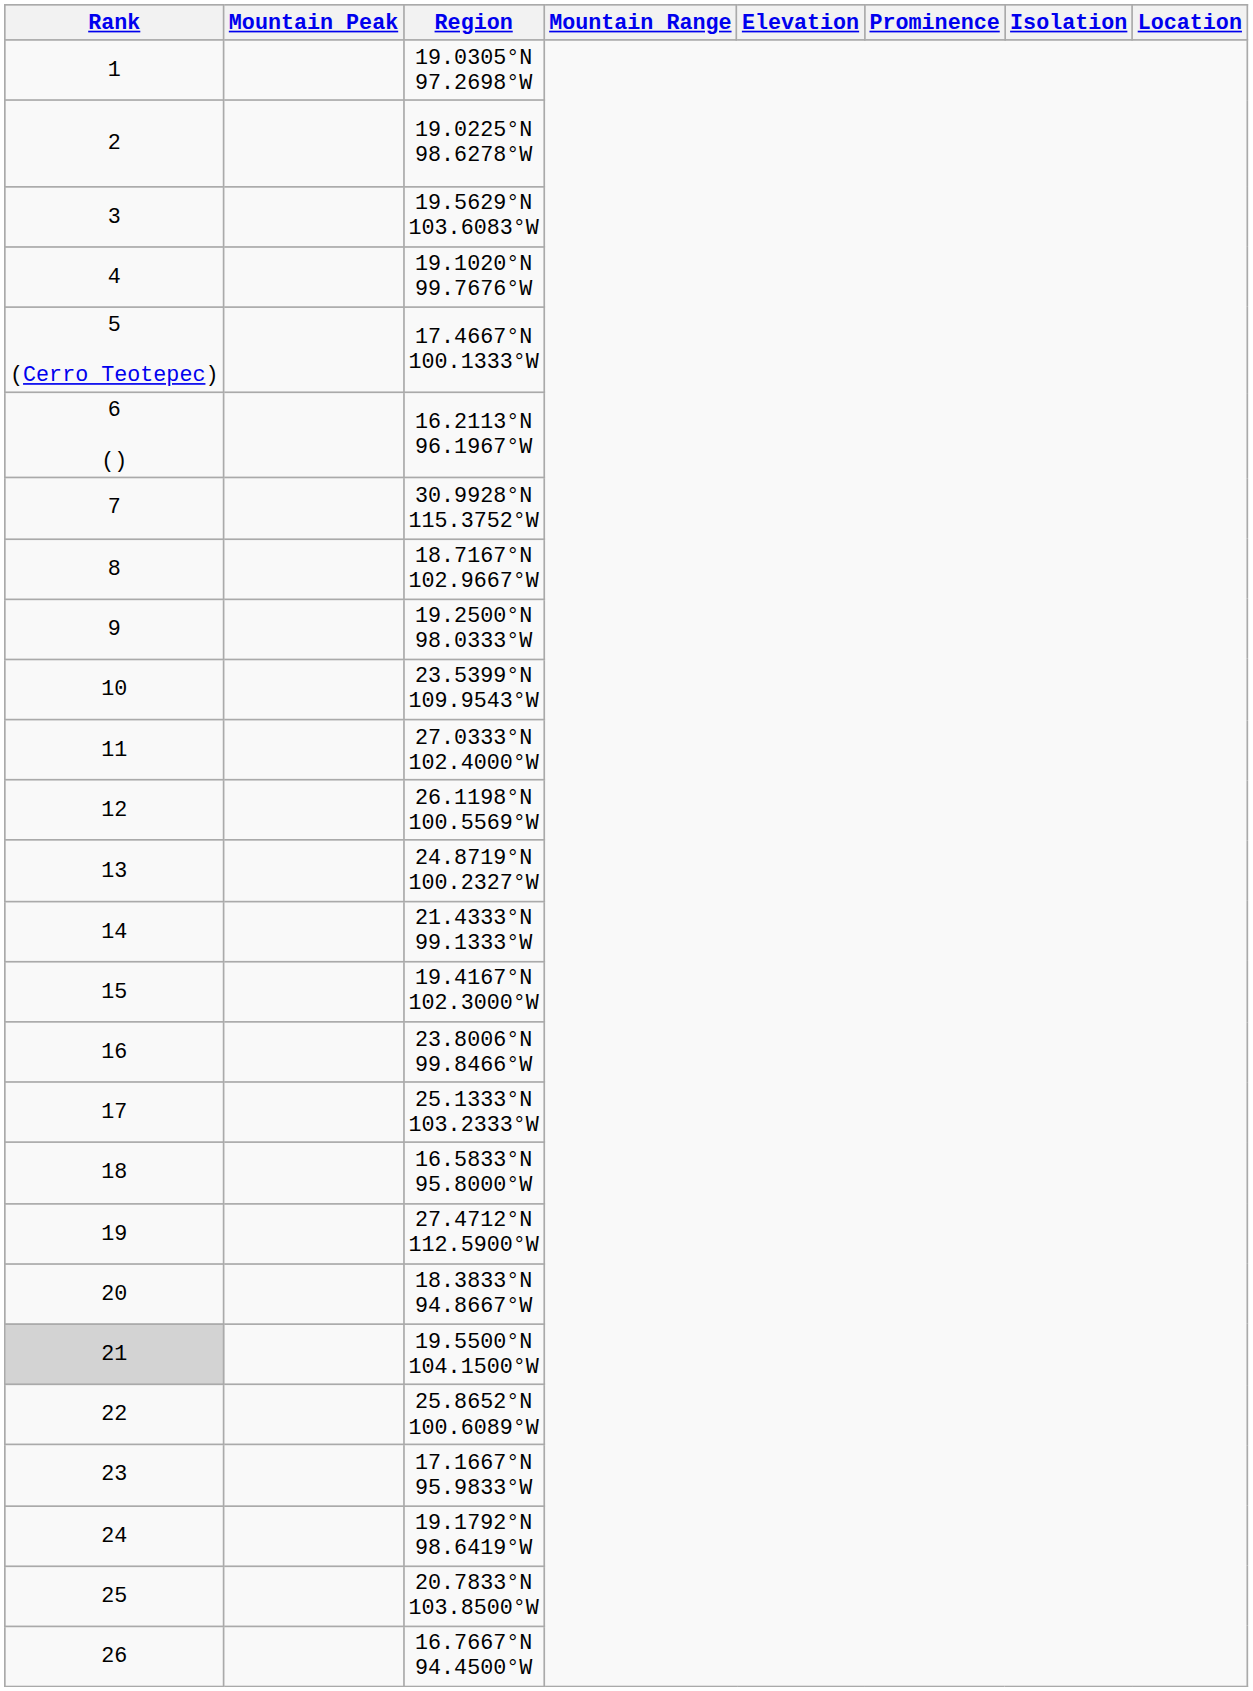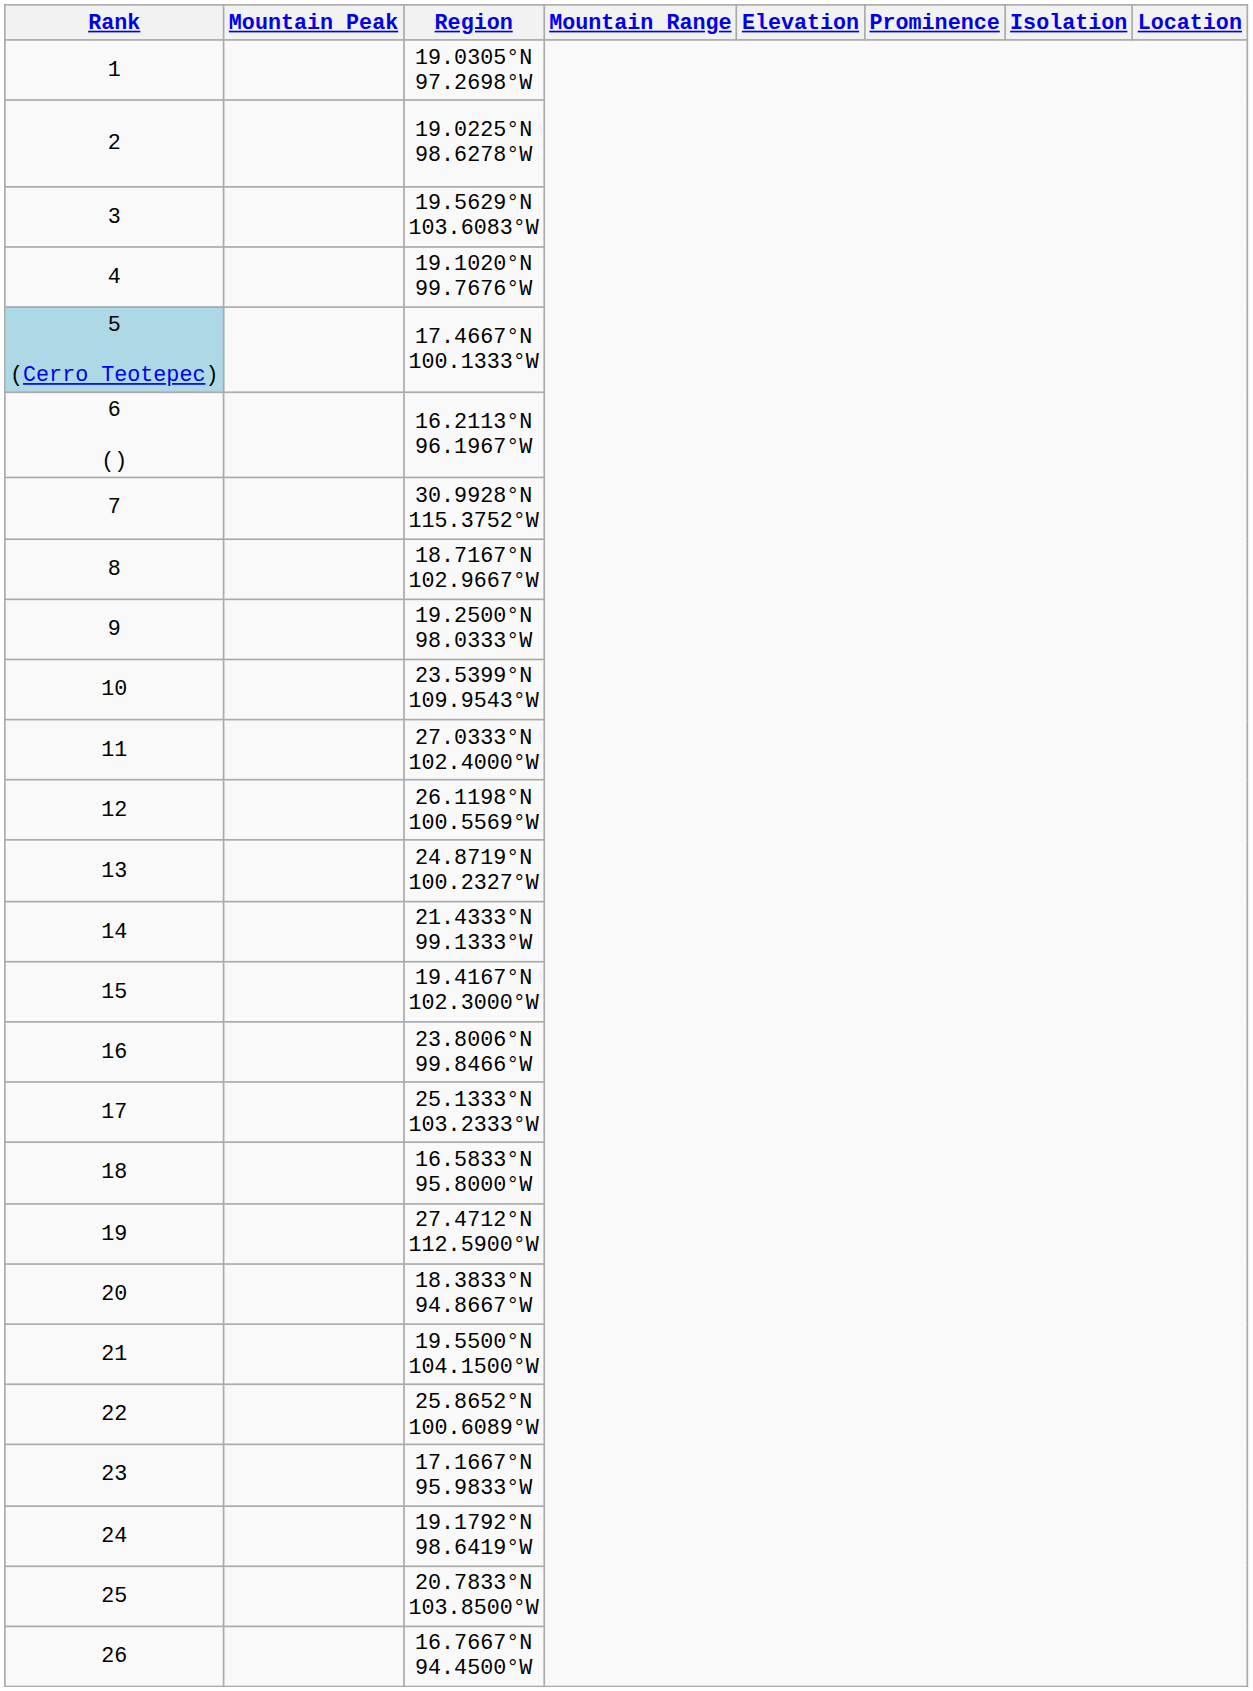(114, 350) no background -> (114, 350) lightblue background
(114, 1354) lightgrey background -> (114, 1354) no background
